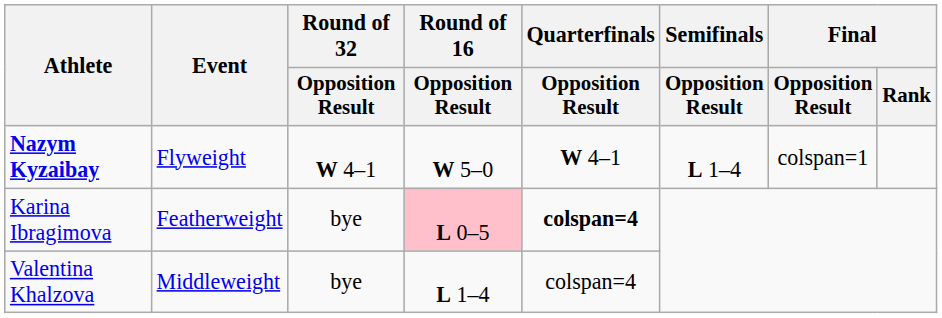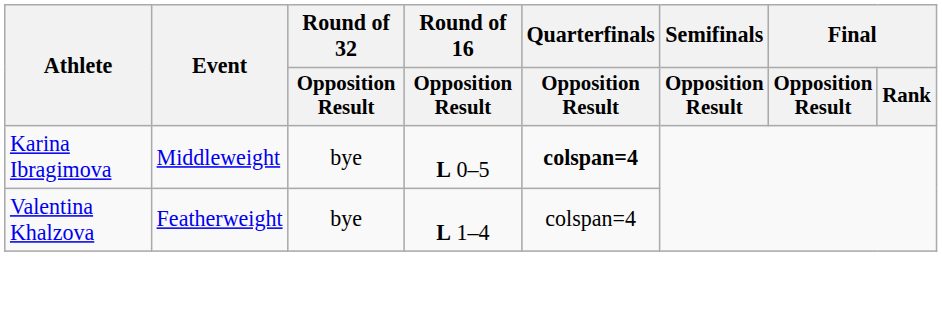- row: (55, 157)
(220, 219) Featherweight -> (218, 157) Middleweight
(463, 232) pink background -> (463, 170) no background
(218, 281) Middleweight -> (220, 219) Featherweight
